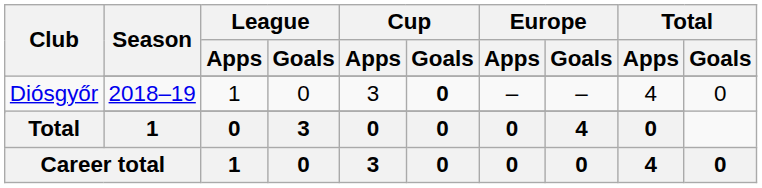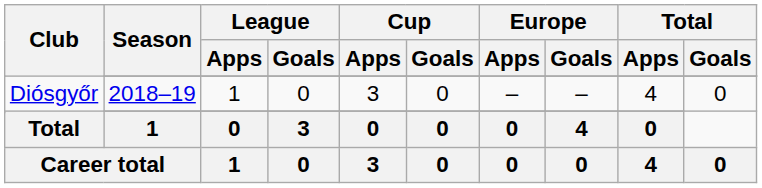(442, 93) bold -> (442, 93) normal
